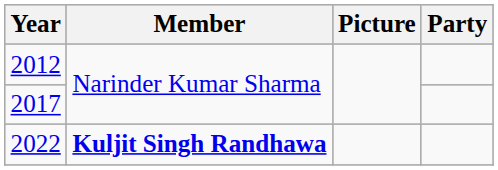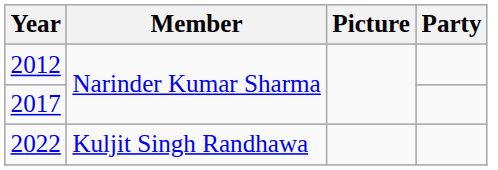(199, 143) bold -> (190, 143) normal
